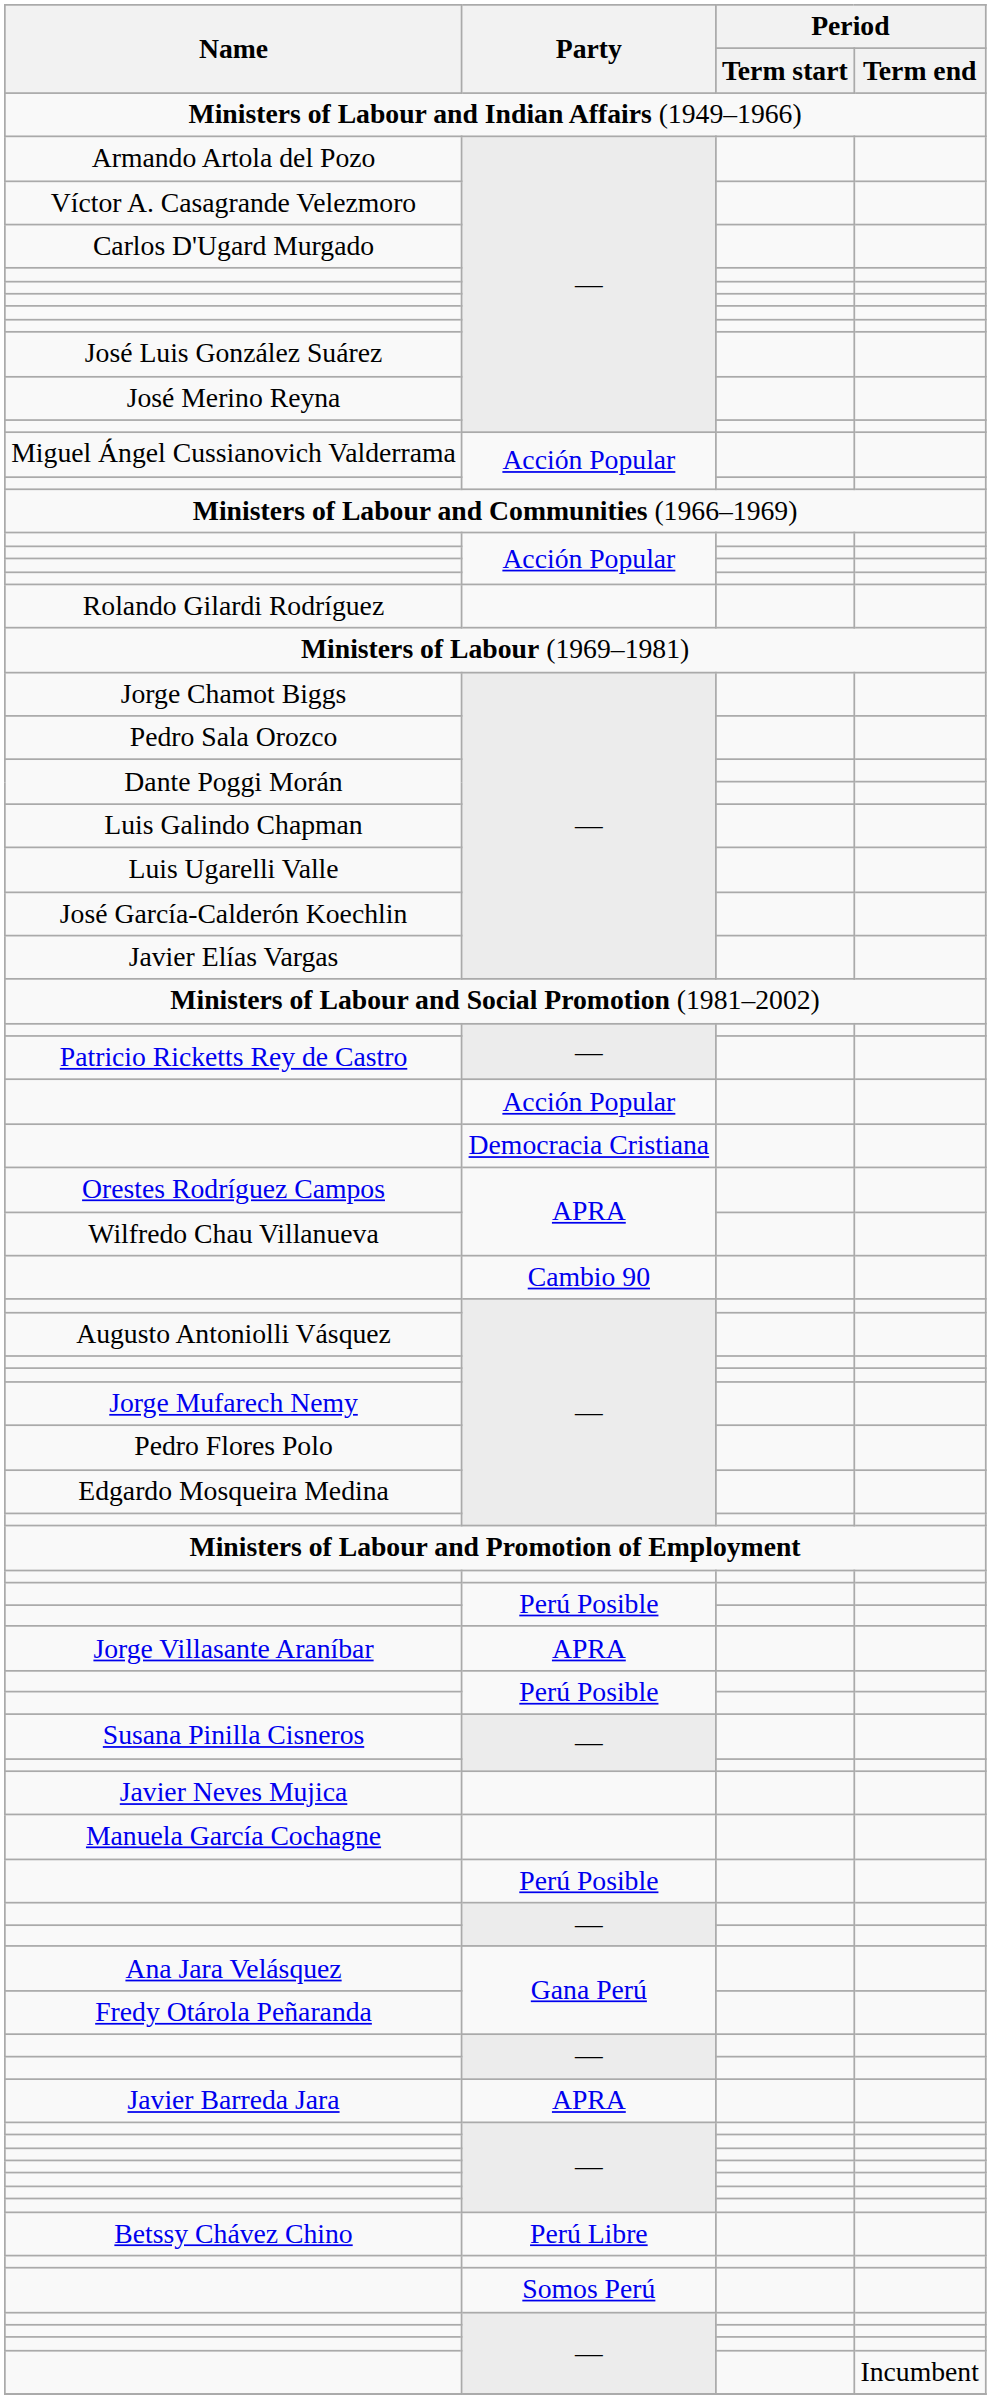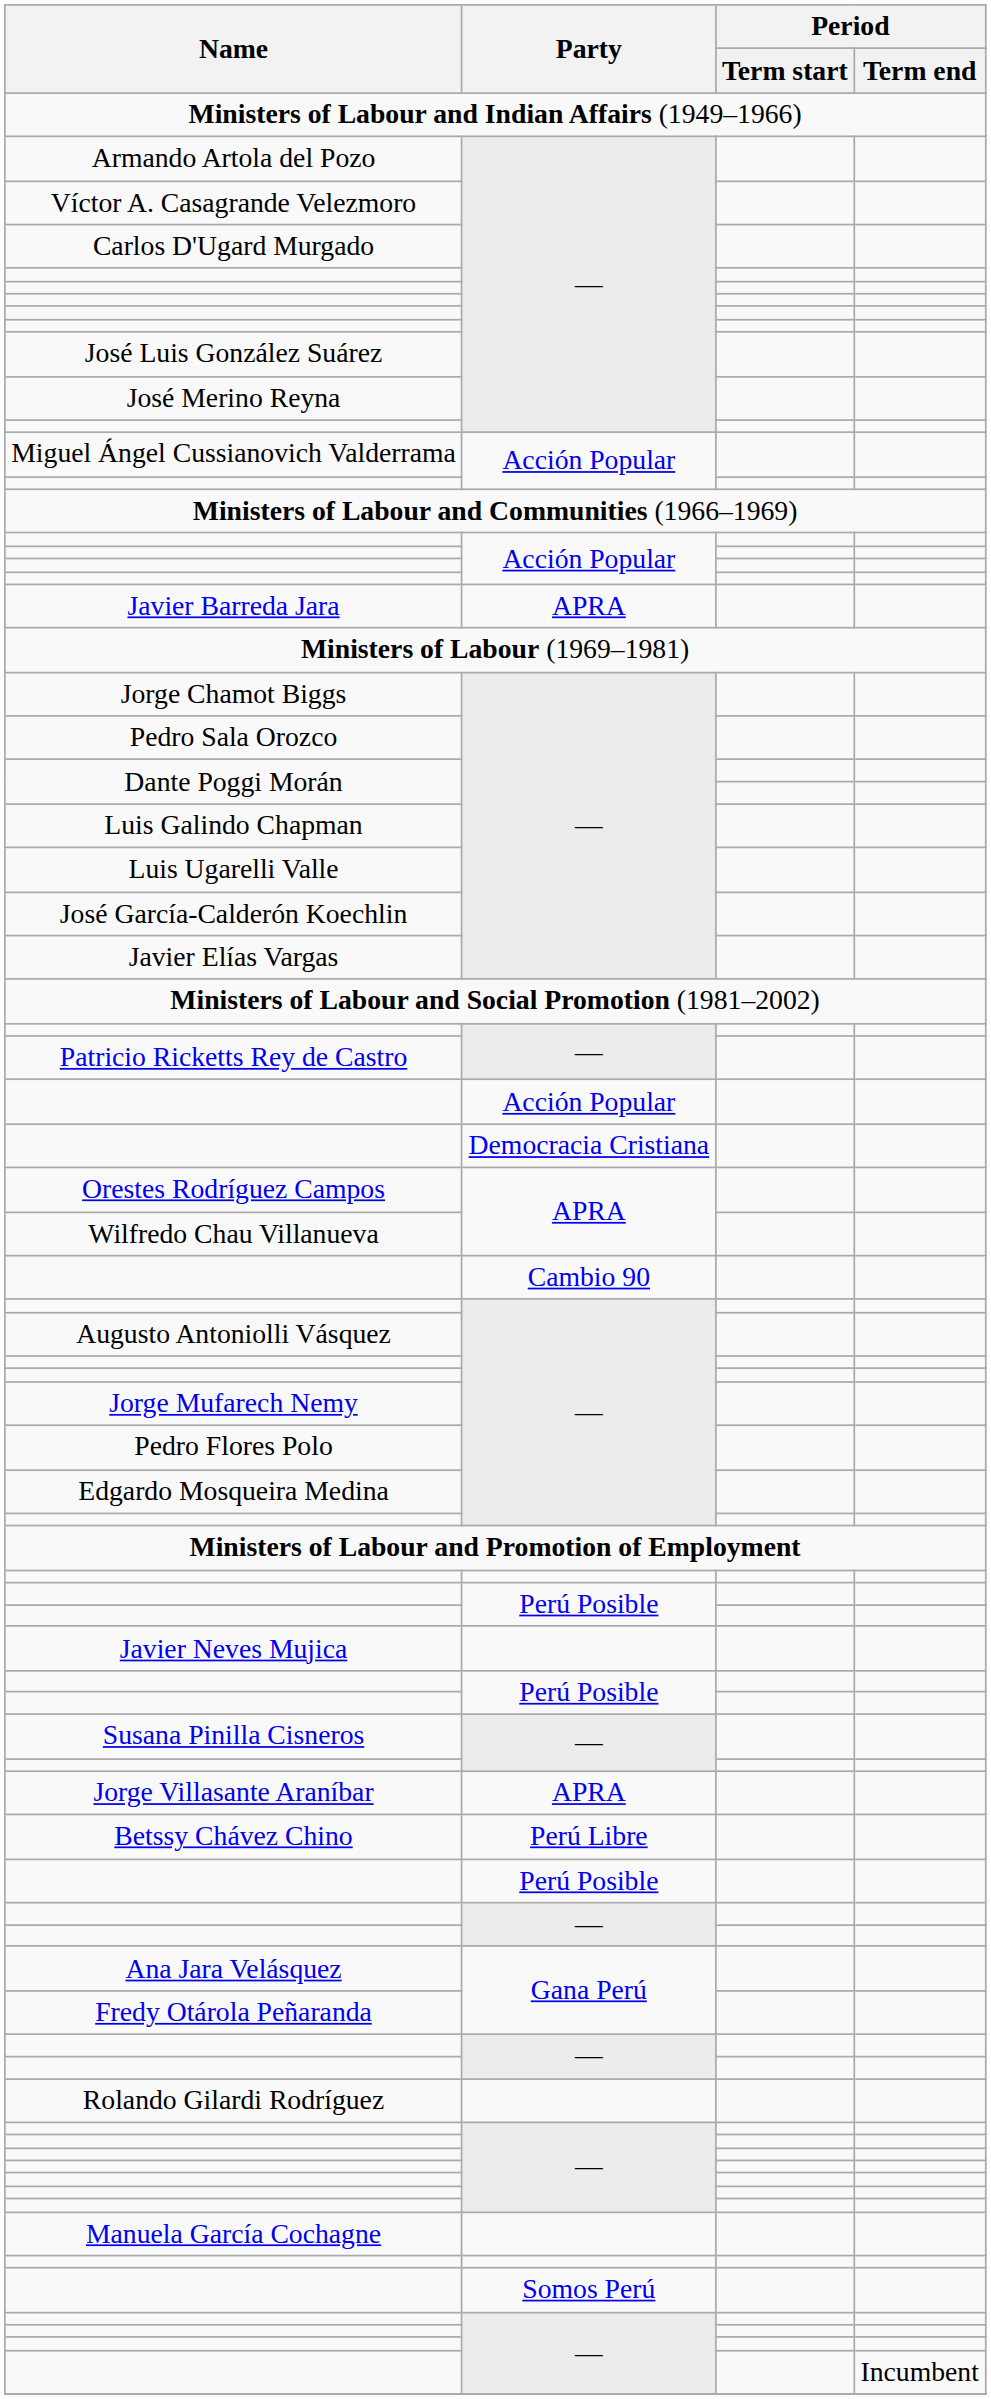rows swapped: (234, 605) <-> (234, 2099)
rows swapped: (234, 1792) <-> (234, 1648)
rows swapped: (234, 1836) <-> (234, 2233)
